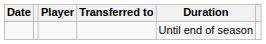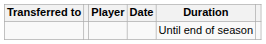columns swapped: (19, 13) <-> (116, 13)
